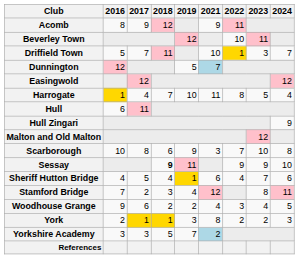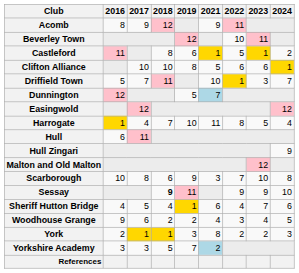+ row: (54, 53)
+ row: (54, 67)
- row: (54, 192)
